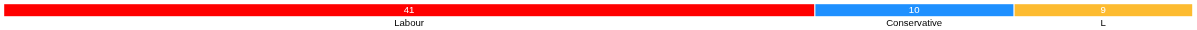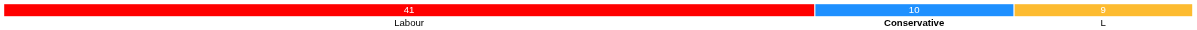(914, 23) normal -> (914, 23) bold
